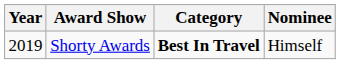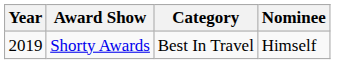(209, 44) bold -> (206, 44) normal
